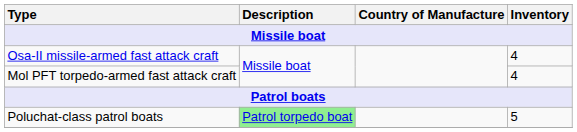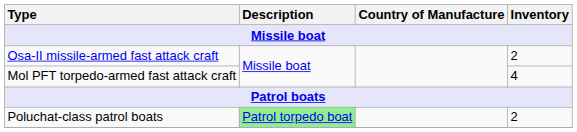(514, 55) 4 -> (514, 55) 2
(514, 117) 5 -> (514, 117) 2
